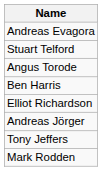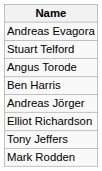(50, 103) Elliot Richardson -> (46, 103) Andreas Jörger
(46, 121) Andreas Jörger -> (50, 121) Elliot Richardson
